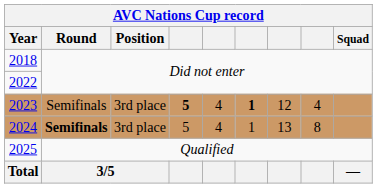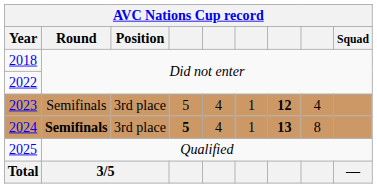(186, 104) bold -> (186, 104) normal
(252, 104) bold -> (252, 104) normal
(284, 104) normal -> (284, 104) bold
(186, 127) normal -> (186, 127) bold
(284, 127) normal -> (284, 127) bold
